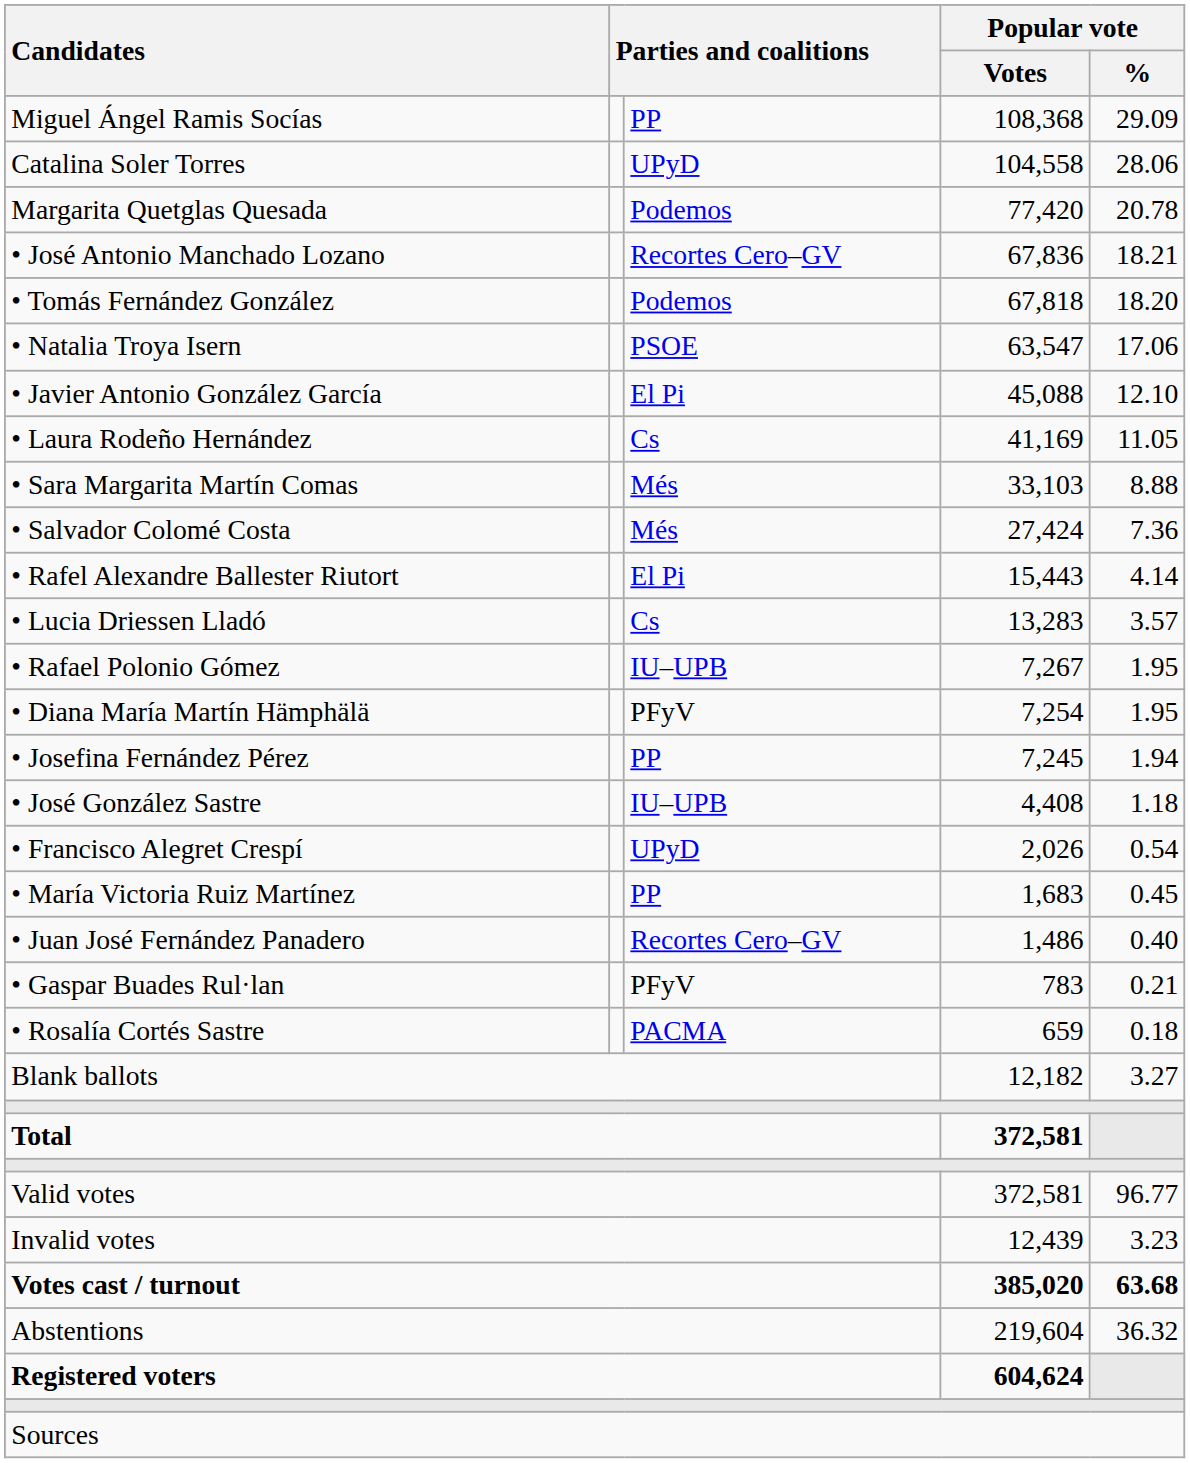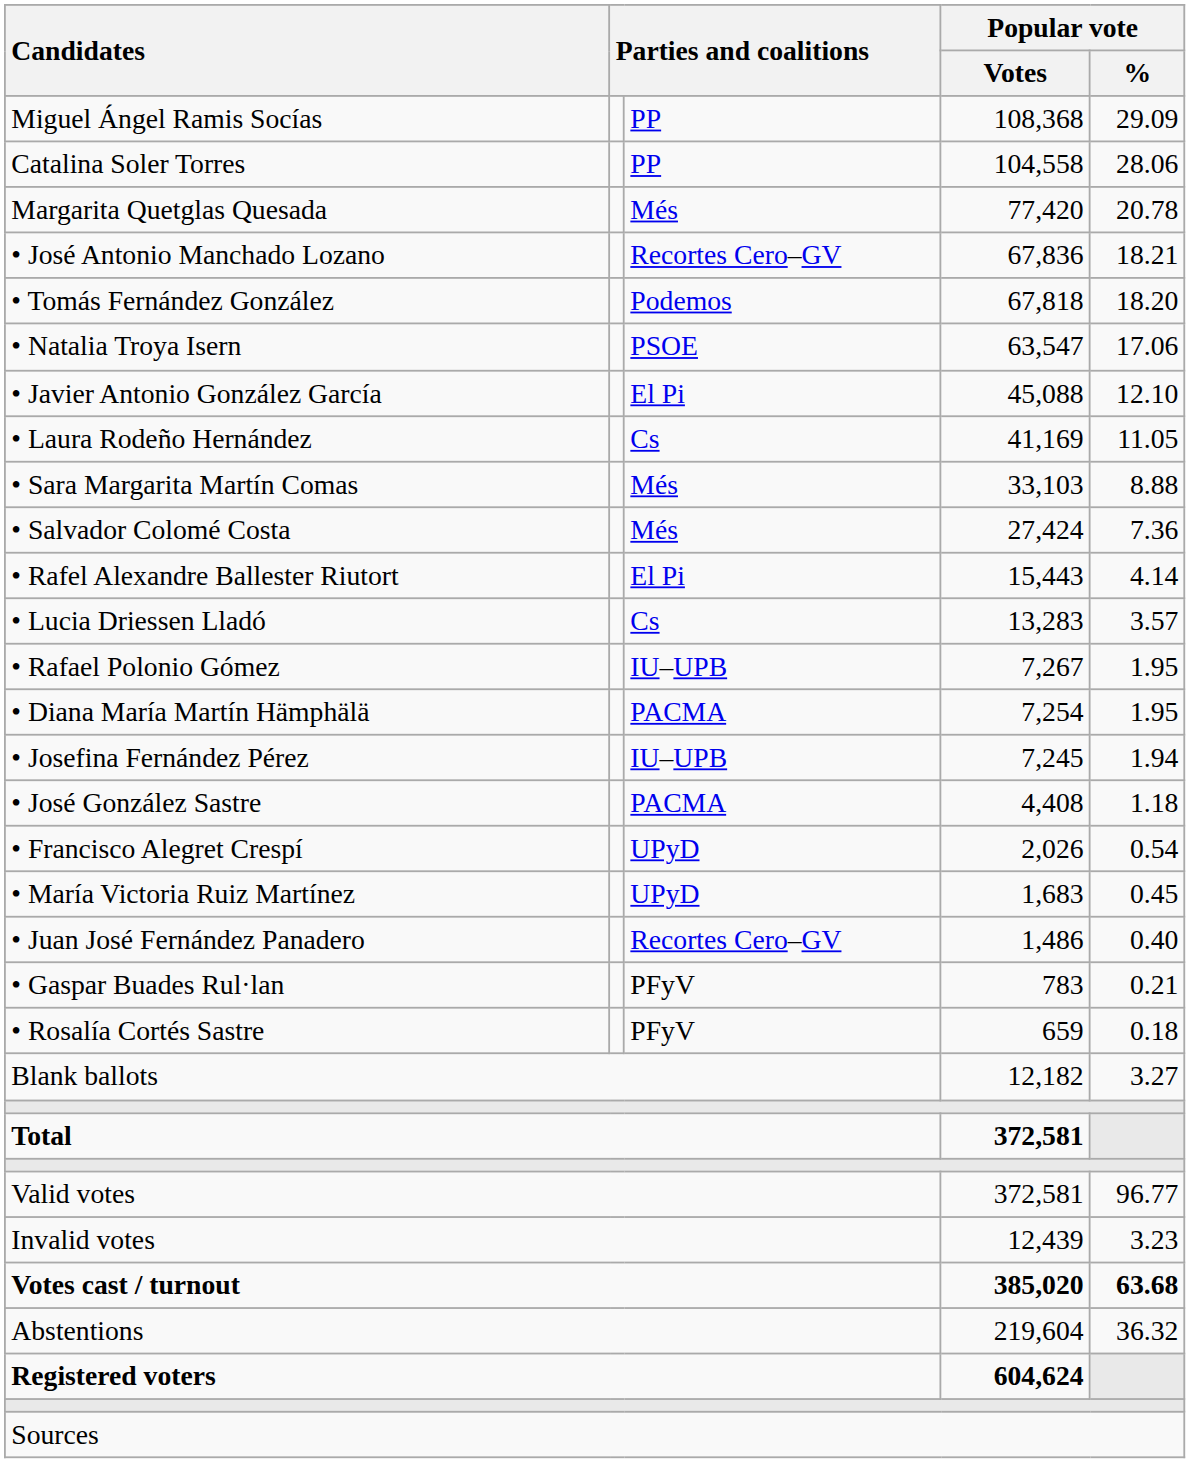(665, 164) UPyD -> (646, 164) PP
(681, 209) Podemos -> (654, 209) Més
(663, 711) PFyV -> (678, 711) PACMA
(646, 757) PP -> (679, 757) IU–UPB
(679, 802) IU–UPB -> (678, 802) PACMA
(646, 894) PP -> (665, 894) UPyD
(678, 1030) PACMA -> (663, 1030) PFyV
